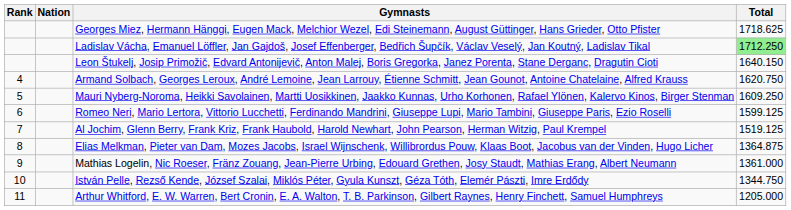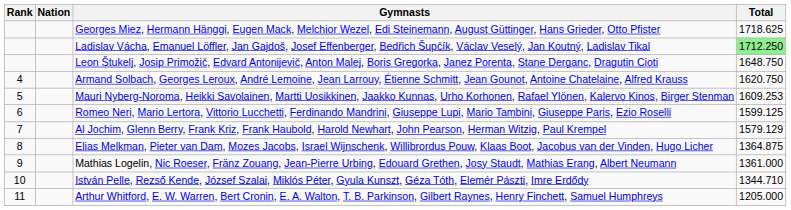(761, 63) 1640.150 -> (761, 63) 1648.750
(761, 96) 1609.250 -> (761, 96) 1609.253
(761, 130) 1519.125 -> (761, 130) 1579.129
(761, 180) 1344.750 -> (761, 180) 1344.710
